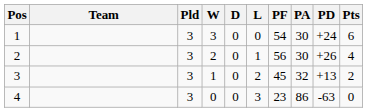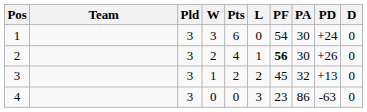columns swapped: (236, 14) <-> (351, 14)
(280, 55) normal -> (281, 55) bold
